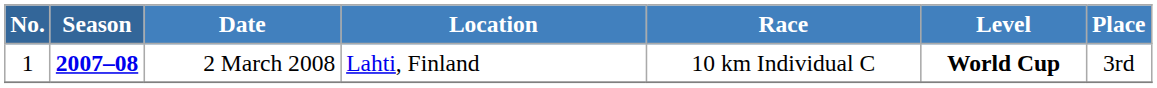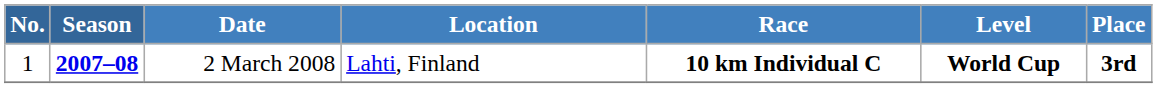(783, 62) normal -> (783, 62) bold
(1119, 62) normal -> (1119, 62) bold
